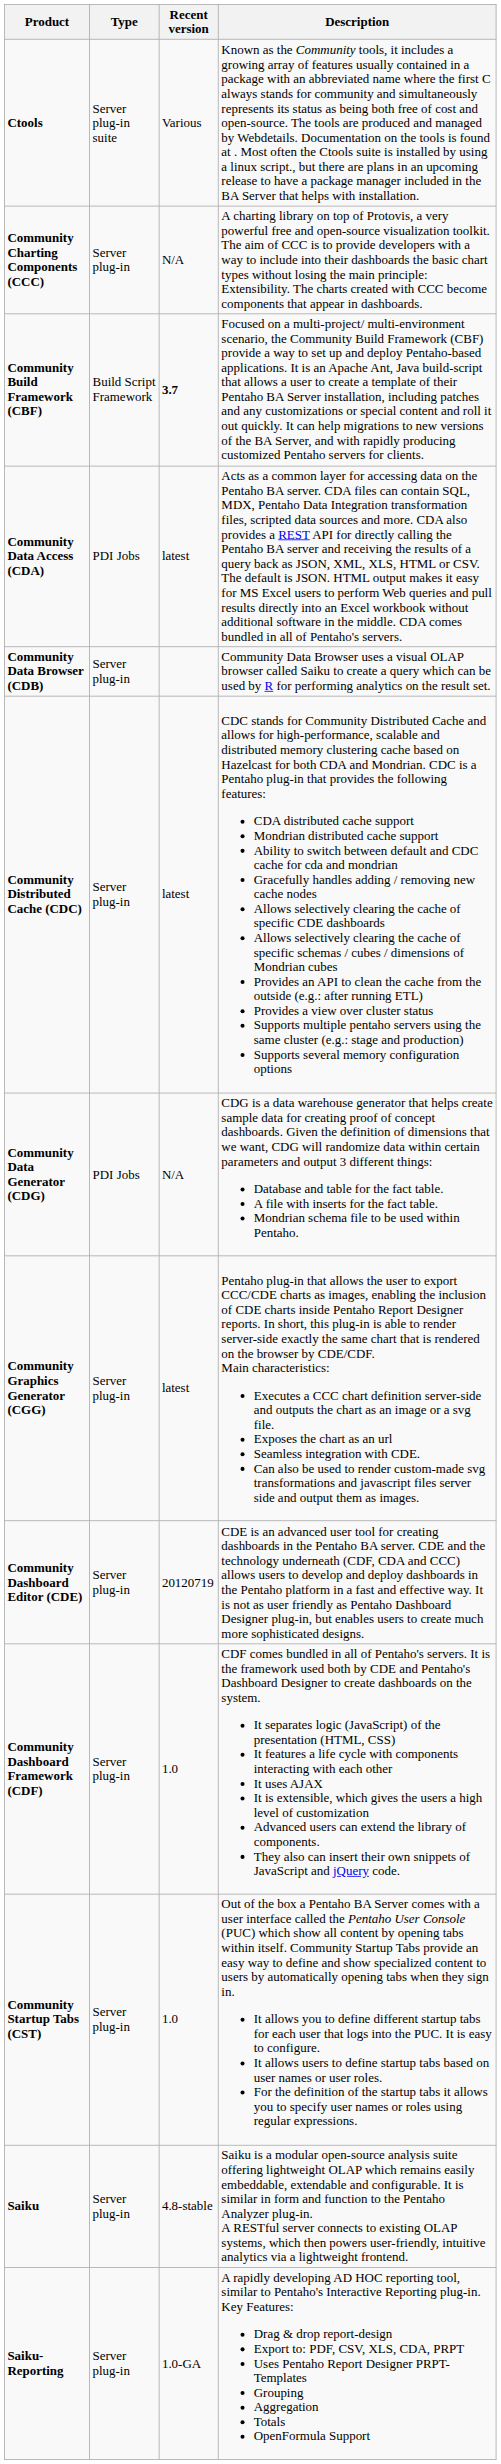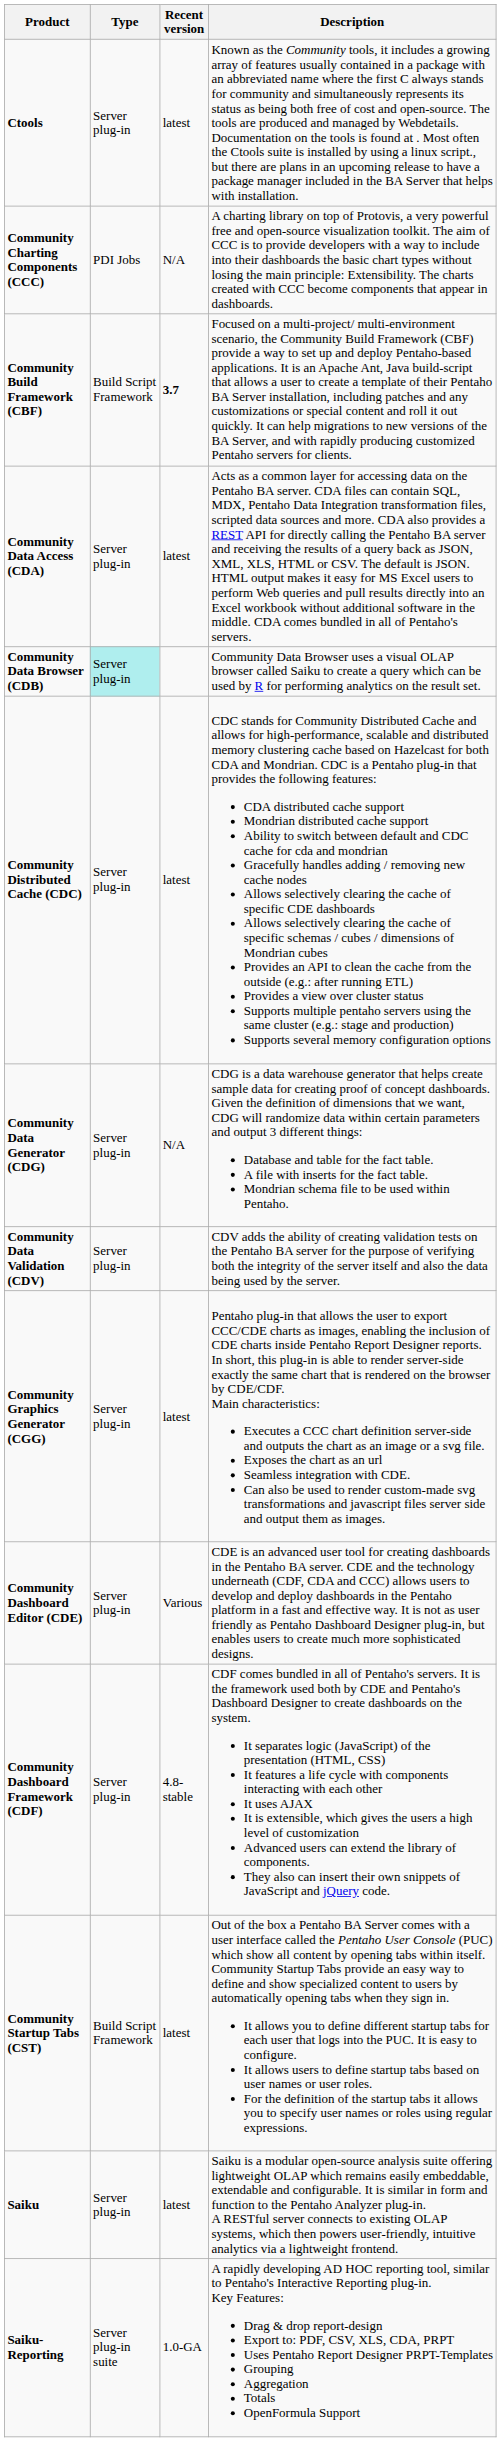(111, 122) Server plug-in suite -> (112, 122) Server plug-in
(182, 122) Various -> (176, 122) latest
(111, 260) Server plug-in -> (117, 260) PDI Jobs
(116, 556) PDI Jobs -> (112, 556) Server plug-in
(111, 671) no background -> (112, 671) paleturquoise background
(116, 1174) PDI Jobs -> (112, 1145) Server plug-in
+ row: (41, 1258)
(188, 1582) 20120719 -> (183, 1602) Various
(170, 1769) 1.0 -> (178, 1789) 4.8-stable
(111, 2019) Server plug-in -> (125, 2032) Build Script Framework
(170, 2019) 1.0 -> (176, 2032) latest
(187, 2206) 4.8-stable -> (176, 2204) latest
(111, 2363) Server plug-in -> (112, 2347) Server plug-in suite
